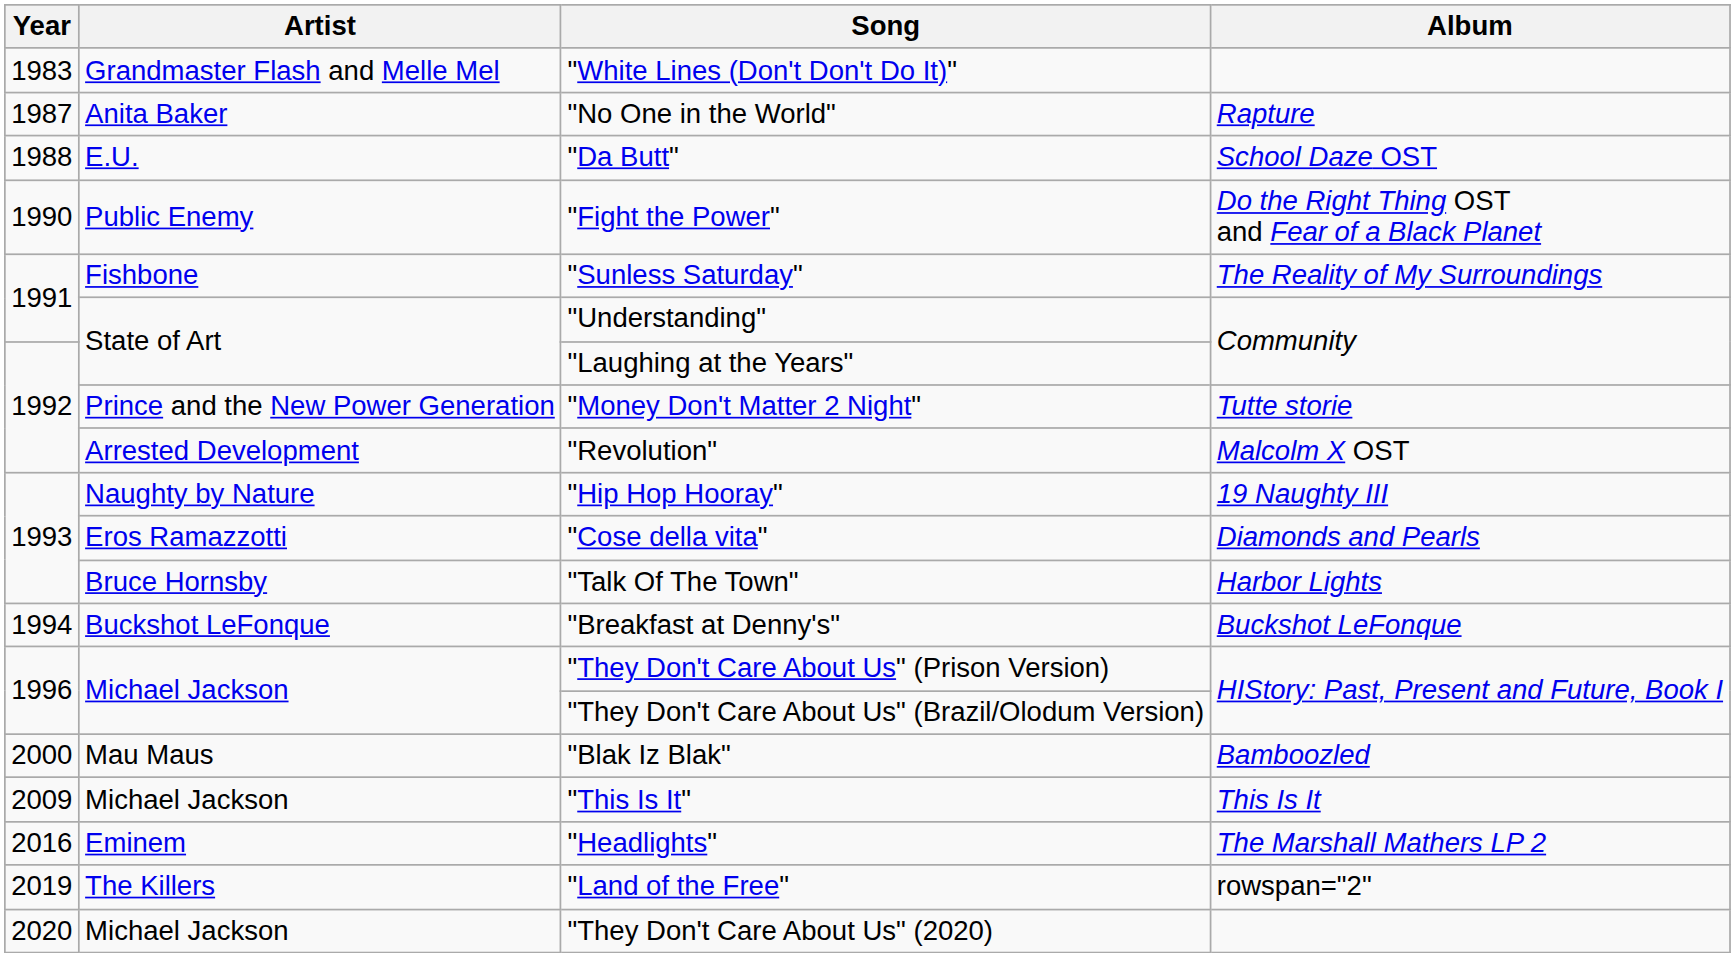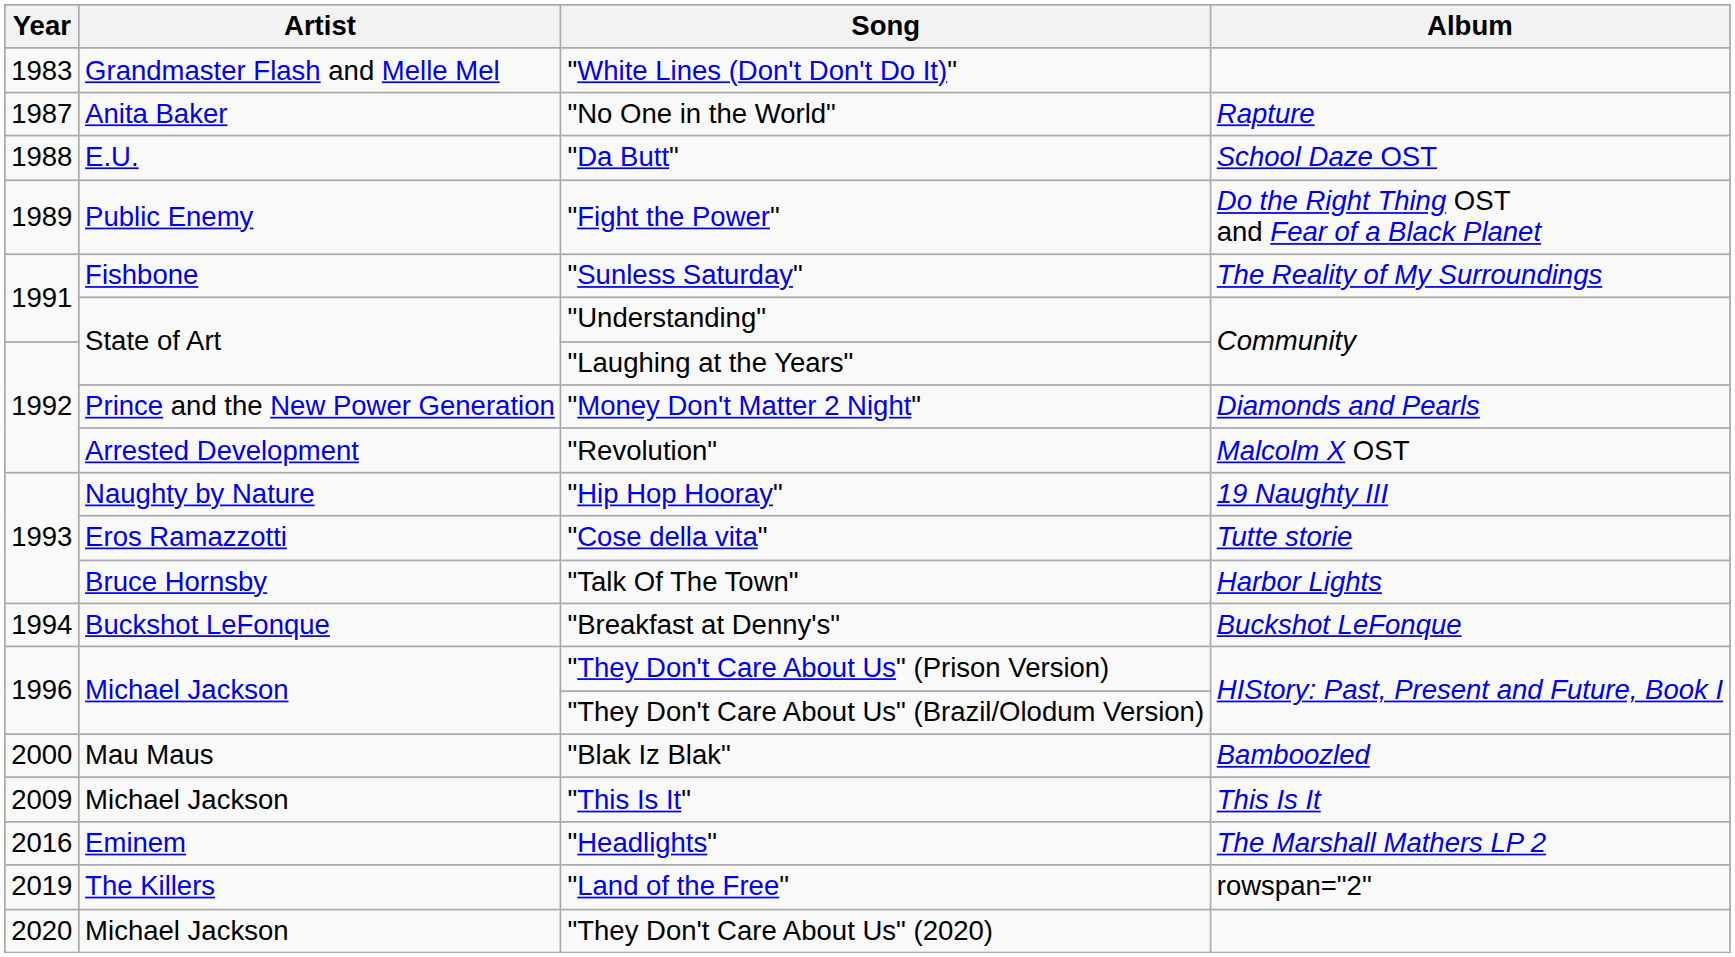(42, 216) 1990 -> (42, 216) 1989
(1285, 406) Tutte storie -> (1348, 406) Diamonds and Pearls
(1348, 537) Diamonds and Pearls -> (1285, 537) Tutte storie
